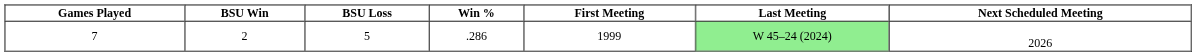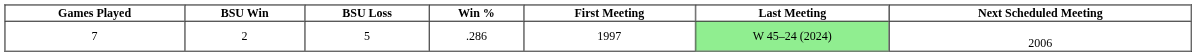(609, 36) 1999 -> (609, 36) 1997
(1040, 43) 2026 -> (1040, 43) 2006
